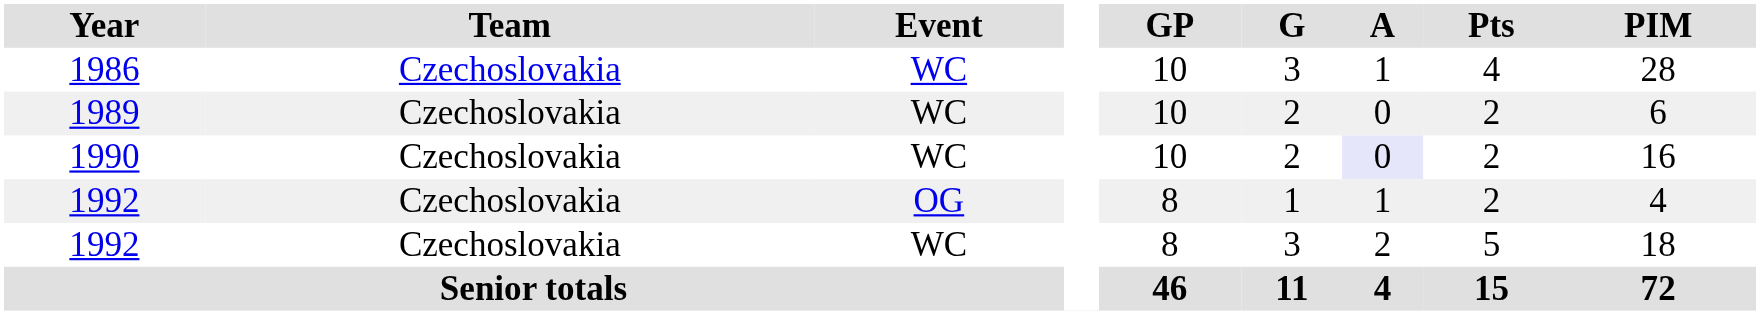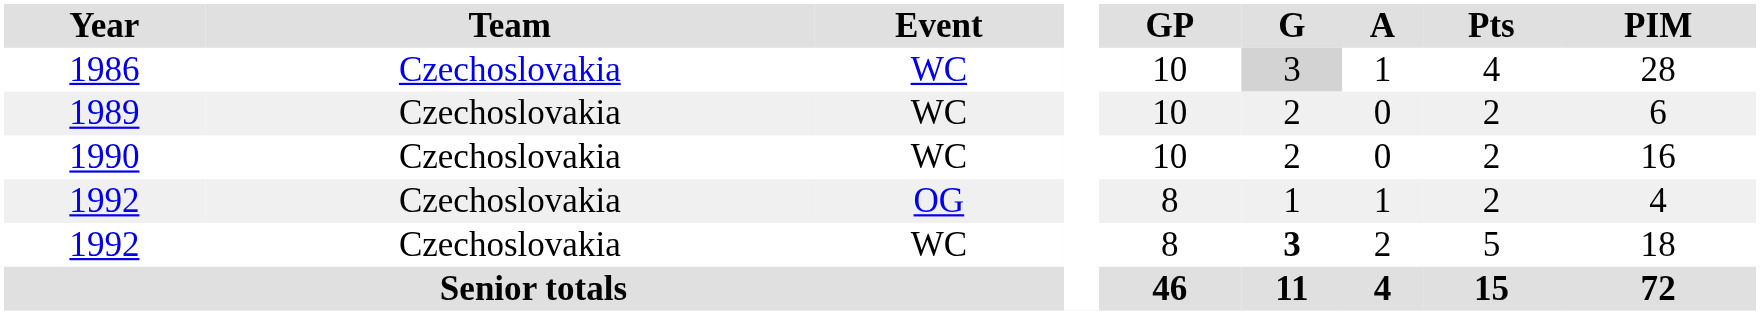(1292, 69) no background -> (1292, 69) lightgrey background
(1383, 156) lavender background -> (1383, 156) no background
(1292, 244) normal -> (1292, 244) bold
